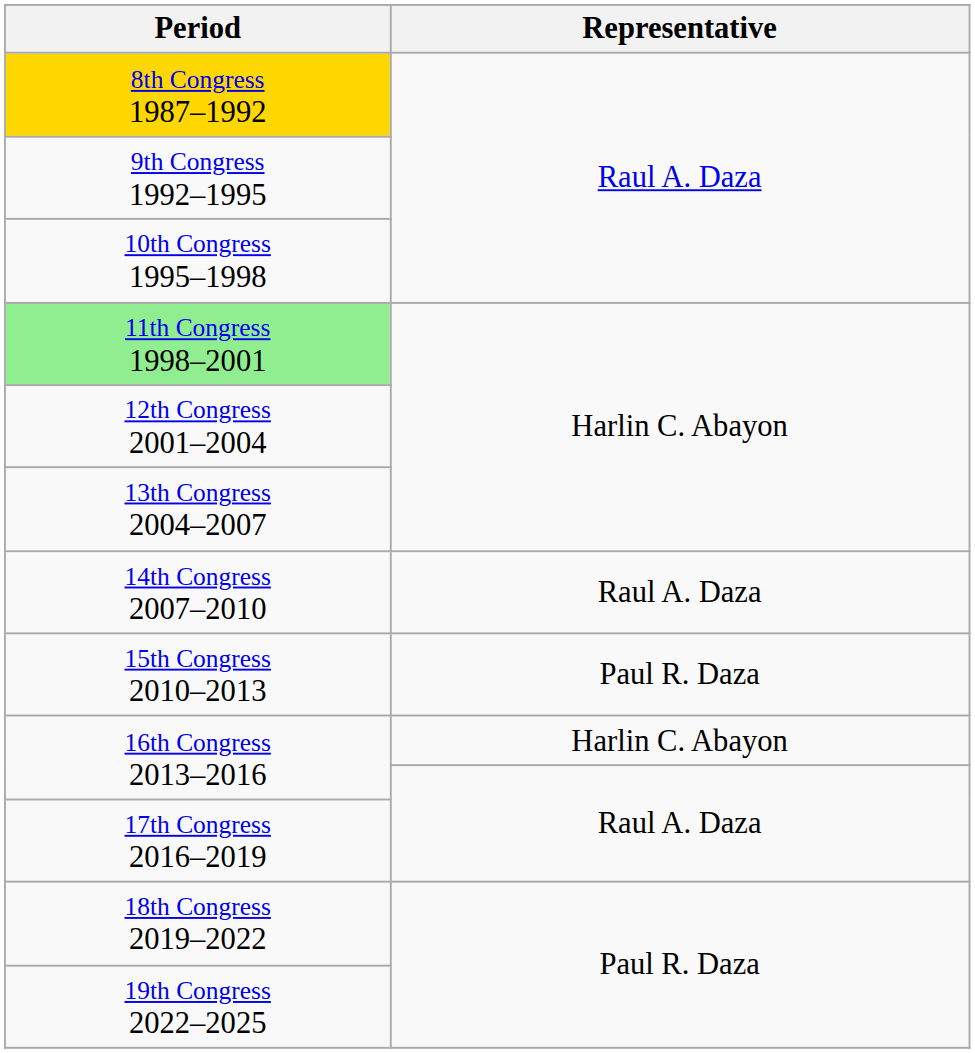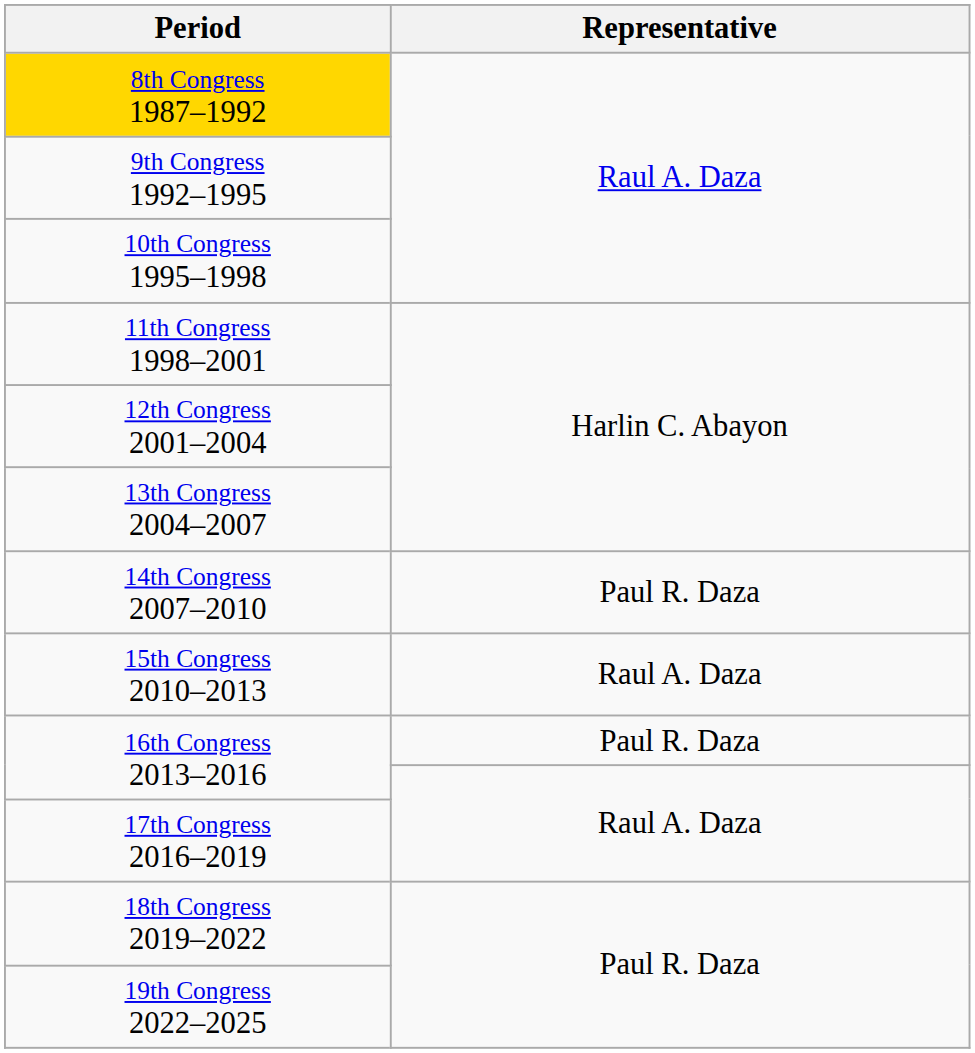(198, 344) lightgreen background -> (198, 344) no background
(680, 591) Raul A. Daza -> (680, 591) Paul R. Daza
(680, 674) Paul R. Daza -> (680, 674) Raul A. Daza
(680, 739) Harlin C. Abayon -> (680, 739) Paul R. Daza
